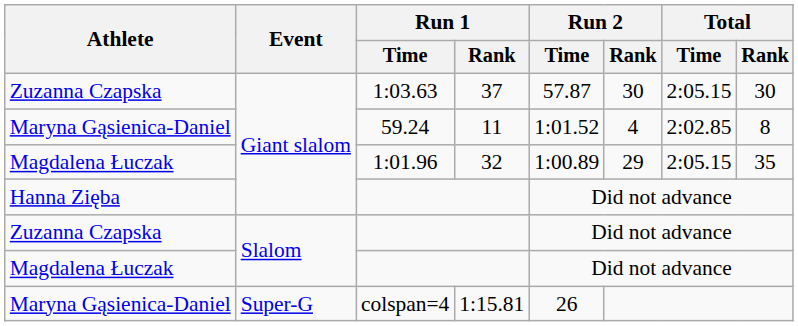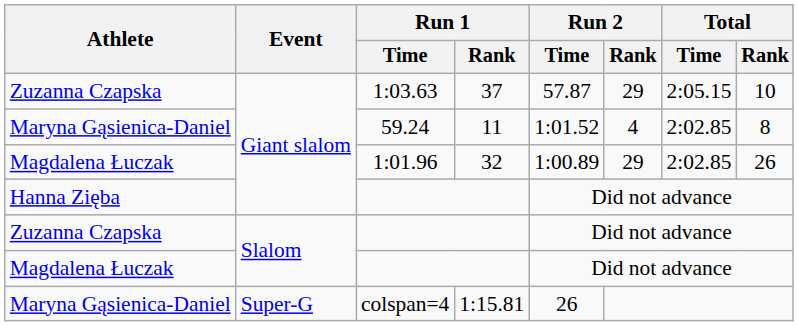(633, 91) 30 -> (633, 91) 29
(765, 91) 30 -> (765, 91) 10
(699, 162) 2:05.15 -> (699, 162) 2:02.85
(765, 162) 35 -> (765, 162) 26
